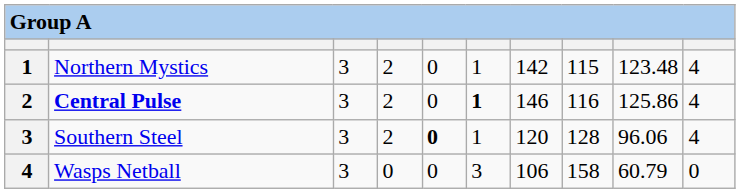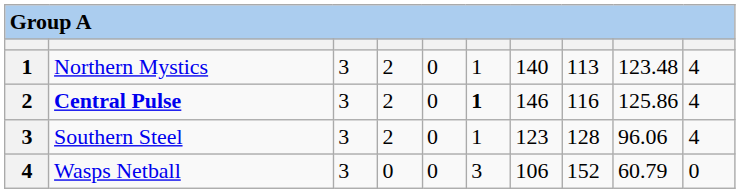(532, 66) 142 -> (532, 66) 140
(583, 66) 115 -> (583, 66) 113
(432, 136) bold -> (432, 136) normal
(532, 136) 120 -> (532, 136) 123
(583, 171) 158 -> (583, 171) 152
